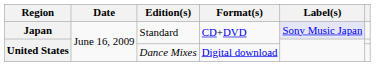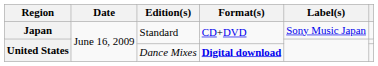(322, 30) lavender background -> (326, 30) no background
(240, 52) normal -> (241, 52) bold
